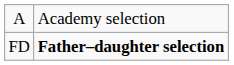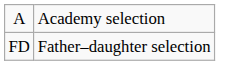(131, 46) bold -> (124, 46) normal
